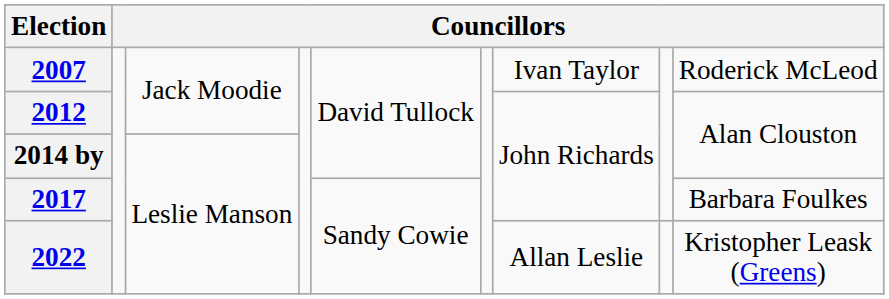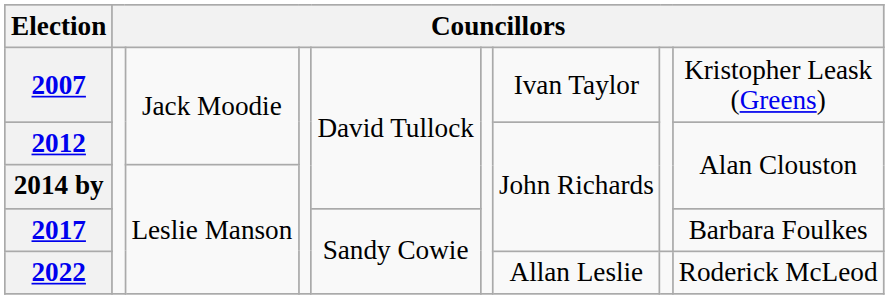(778, 69) Roderick McLeod -> (778, 84) Kristopher Leask (Greens)
(778, 257) Kristopher Leask (Greens) -> (778, 272) Roderick McLeod
